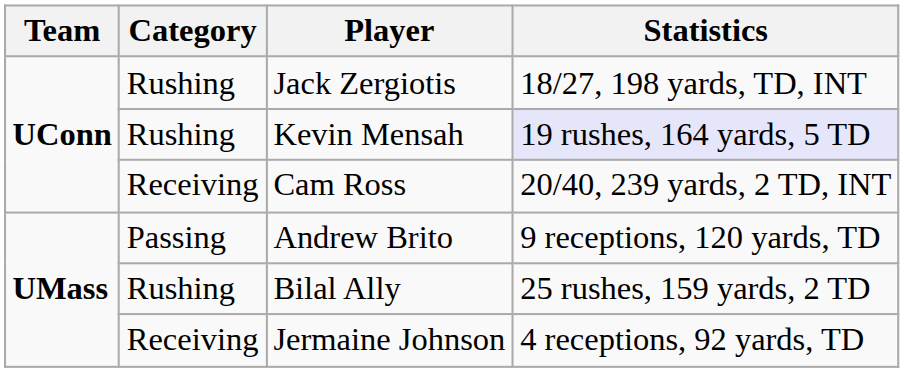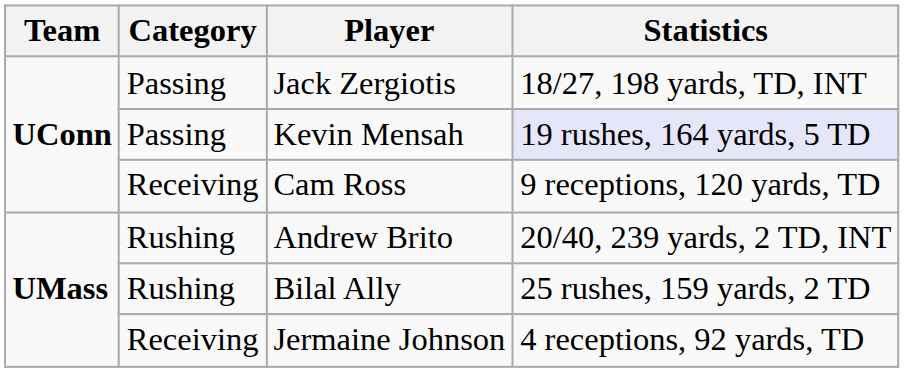(181, 82) Rushing -> (176, 82) Passing
(181, 133) Rushing -> (176, 133) Passing
(706, 185) 20/40, 239 yards, 2 TD, INT -> (700, 185) 9 receptions, 120 yards, TD
(176, 236) Passing -> (181, 236) Rushing
(700, 236) 9 receptions, 120 yards, TD -> (706, 236) 20/40, 239 yards, 2 TD, INT
